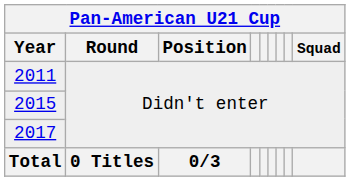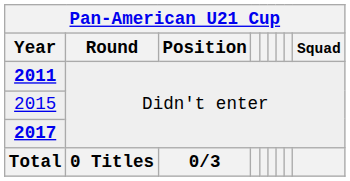(35, 76) normal -> (35, 76) bold
(35, 133) normal -> (35, 133) bold
